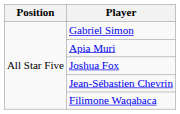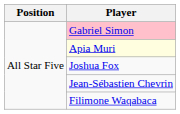(101, 30) no background -> (101, 30) pink background
(92, 48) no background -> (92, 48) lightyellow background
